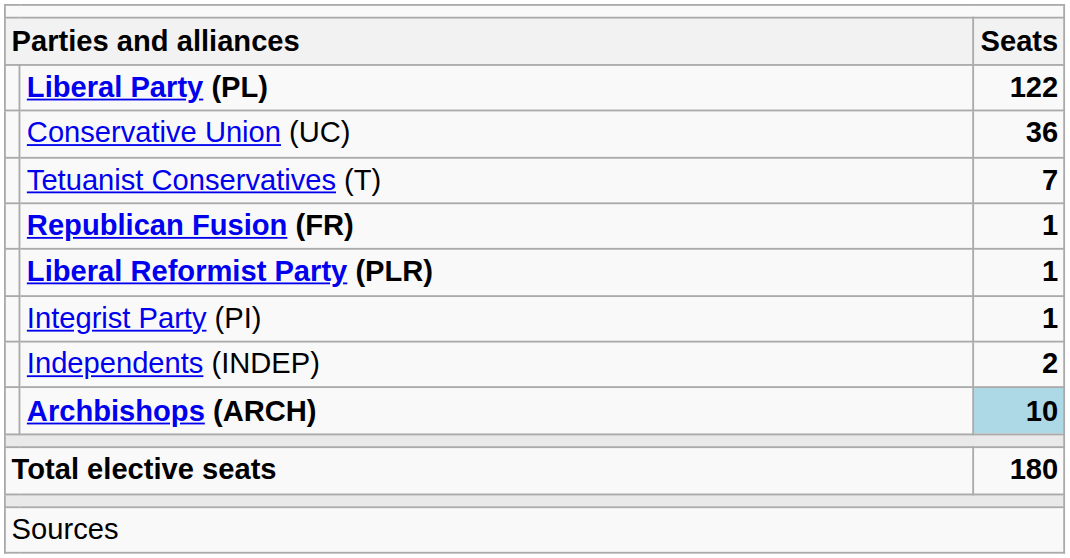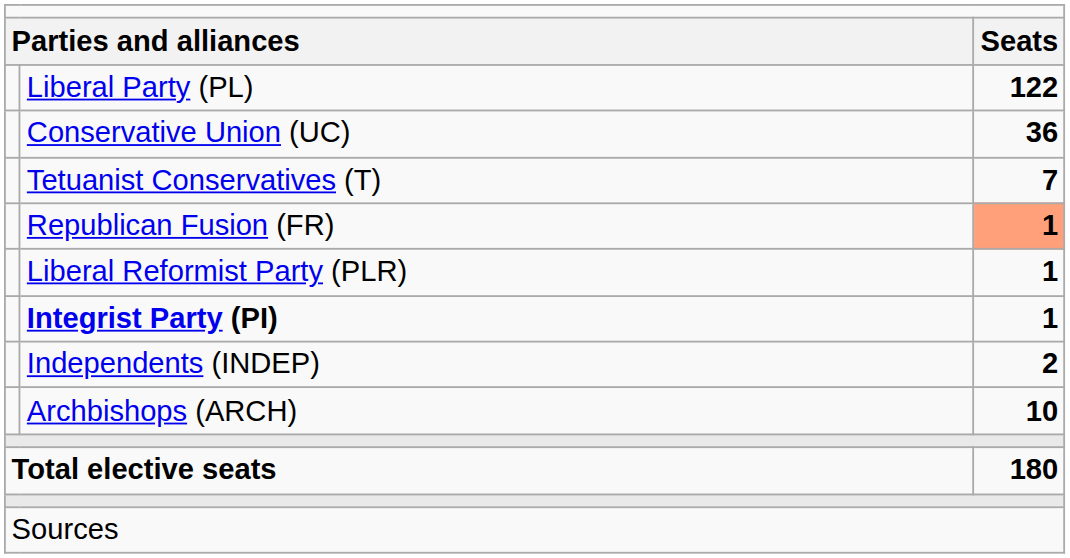(147, 87) bold -> (140, 87) normal
(190, 225) bold -> (181, 225) normal
(1050, 225) no background -> (1050, 225) lightsalmon background
(230, 271) bold -> (217, 271) normal
(144, 318) normal -> (152, 318) bold
(172, 410) bold -> (162, 410) normal
(1042, 410) lightblue background -> (1042, 410) no background
